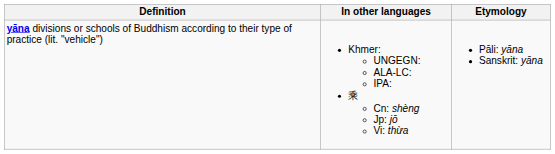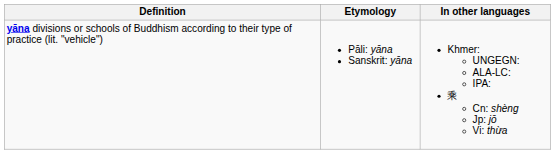columns swapped: (501, 12) <-> (386, 12)
